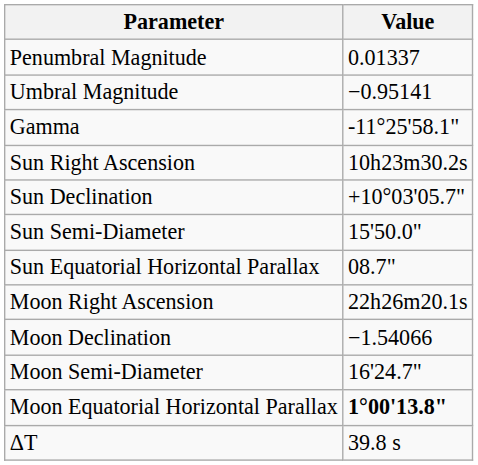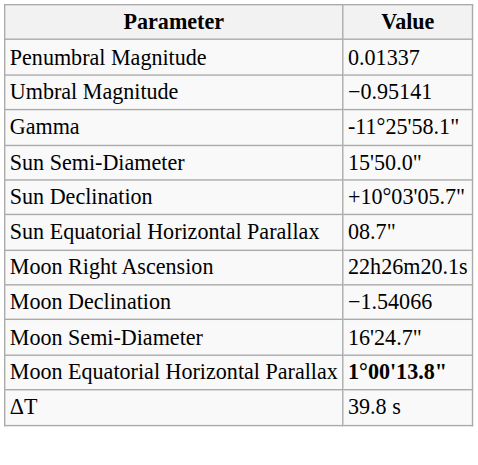- row: (102, 162)
rows swapped: (81, 197) <-> (97, 232)
